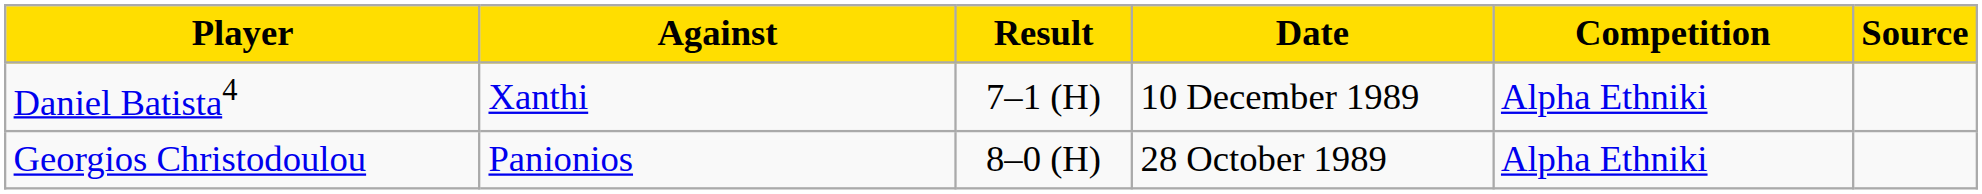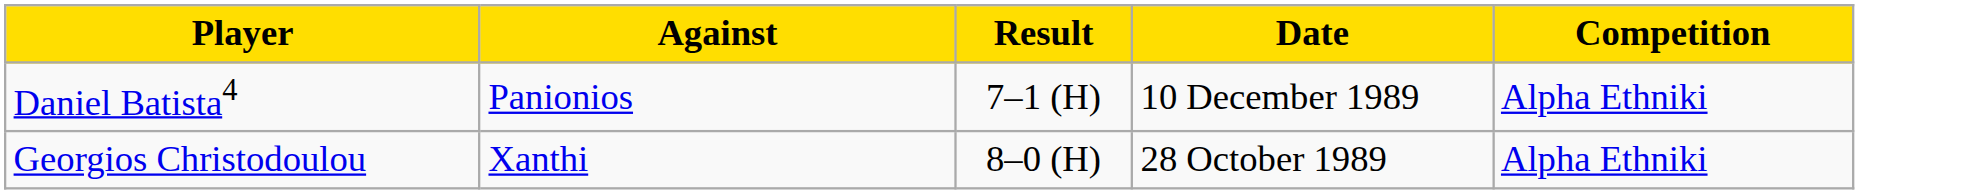- column: (1915, 33)
(538, 96) Xanthi -> (561, 96) Panionios
(561, 159) Panionios -> (538, 159) Xanthi
